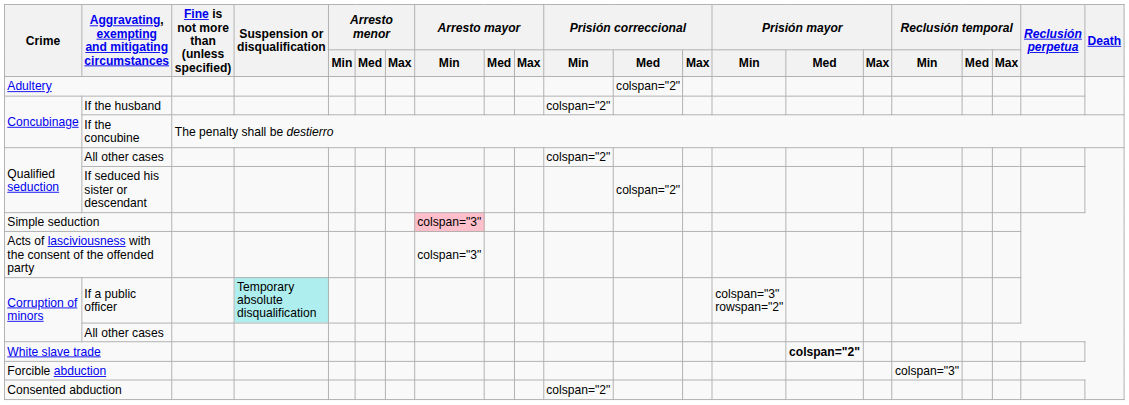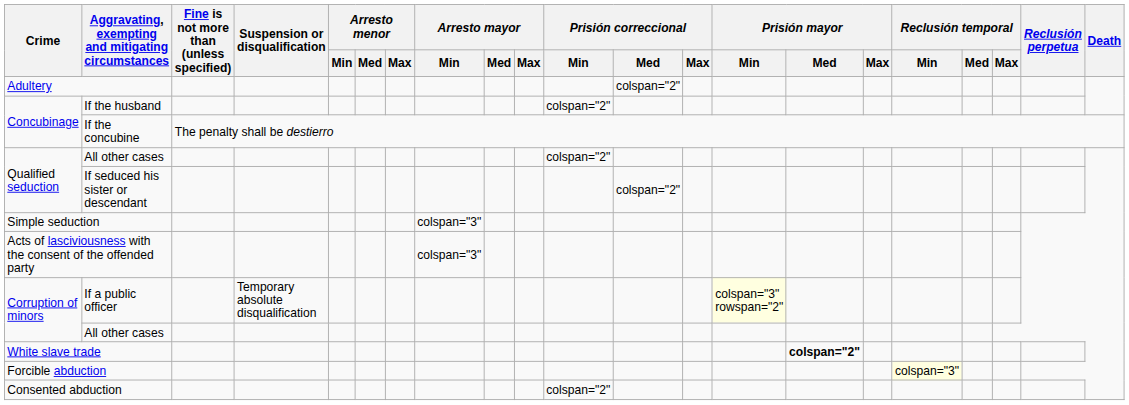(449, 222) pink background -> (449, 222) no background
(277, 300) paleturquoise background -> (277, 300) no background
(749, 300) no background -> (749, 300) lightyellow background
(927, 370) no background -> (927, 370) lightyellow background
